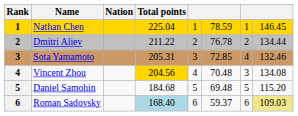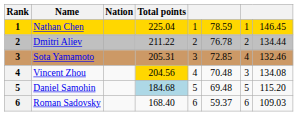(162, 88) no background -> (162, 88) lightblue background
(162, 103) lightblue background -> (162, 103) no background
(273, 103) khaki background -> (273, 103) no background
